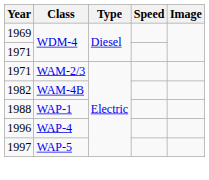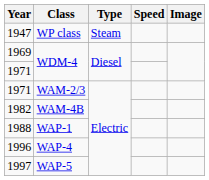+ row: (19, 33)
